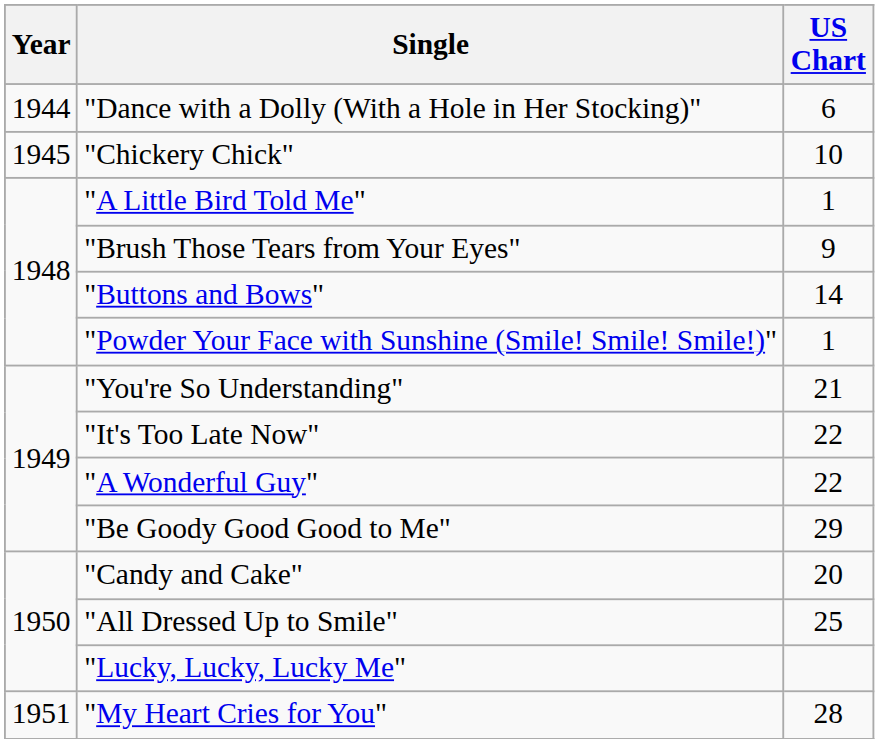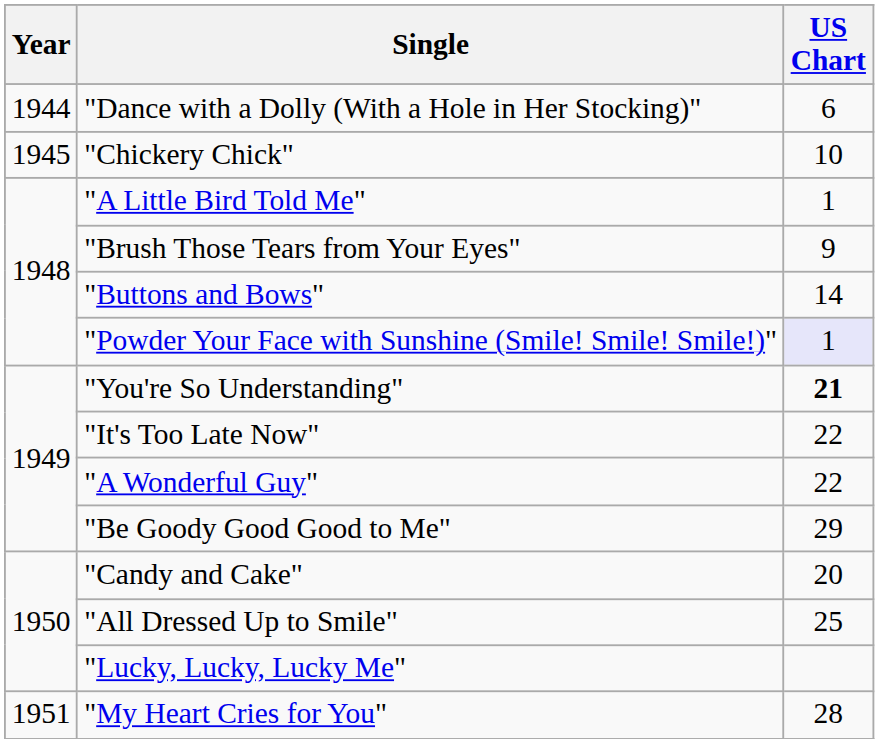(828, 341) no background -> (828, 341) lavender background
(828, 387) normal -> (828, 387) bold
